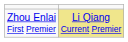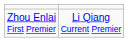(91, 23) khaki background -> (91, 23) no background
